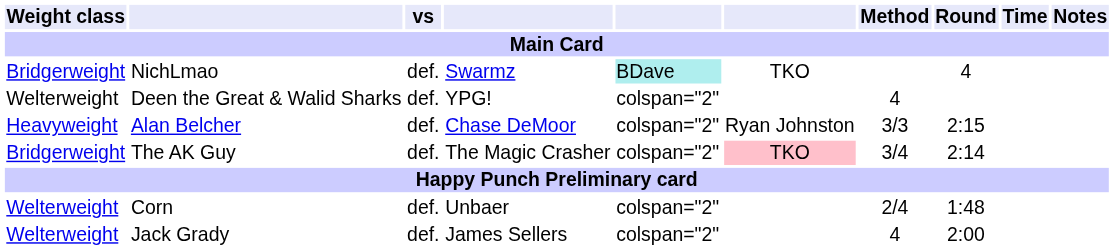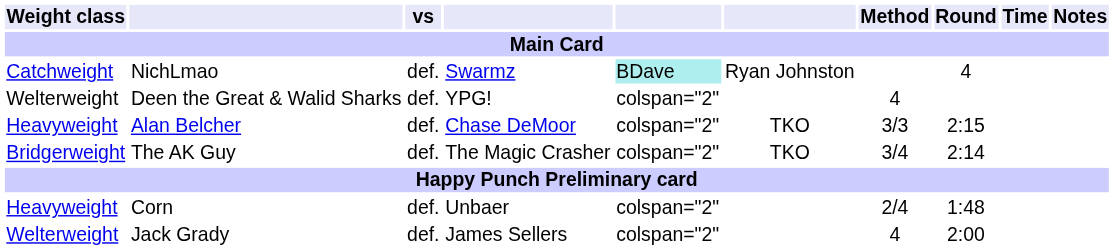(66, 71) Bridgerweight -> (60, 71) Catchweight
(790, 71) TKO -> (790, 71) Ryan Johnston
(790, 126) Ryan Johnston -> (790, 126) TKO
(790, 153) pink background -> (790, 153) no background
(62, 207) Welterweight -> (62, 207) Heavyweight
